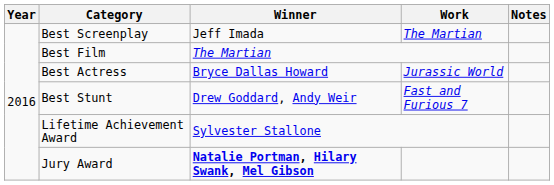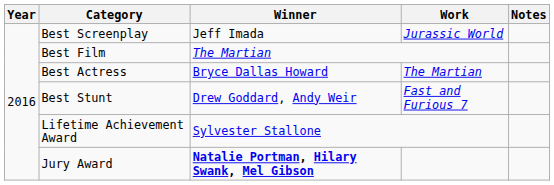(443, 33) The Martian -> (453, 33) Jurassic World
(453, 72) Jurassic World -> (443, 72) The Martian
